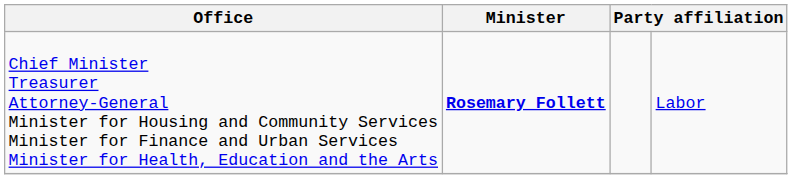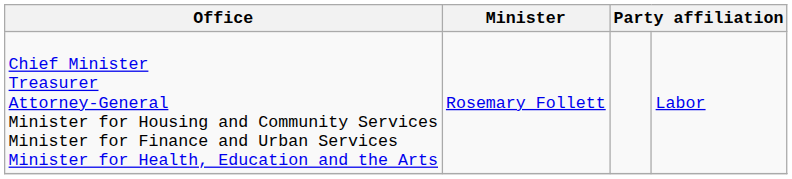(526, 103) bold -> (526, 103) normal
